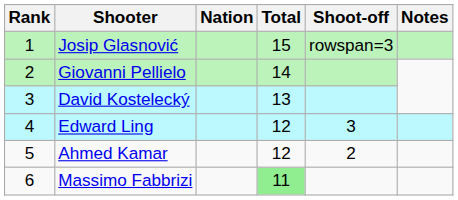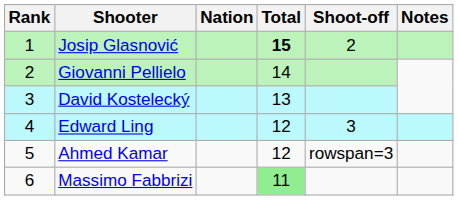(281, 45) normal -> (281, 45) bold
(351, 45) rowspan=3 -> (351, 45) 2
(351, 153) 2 -> (351, 153) rowspan=3
